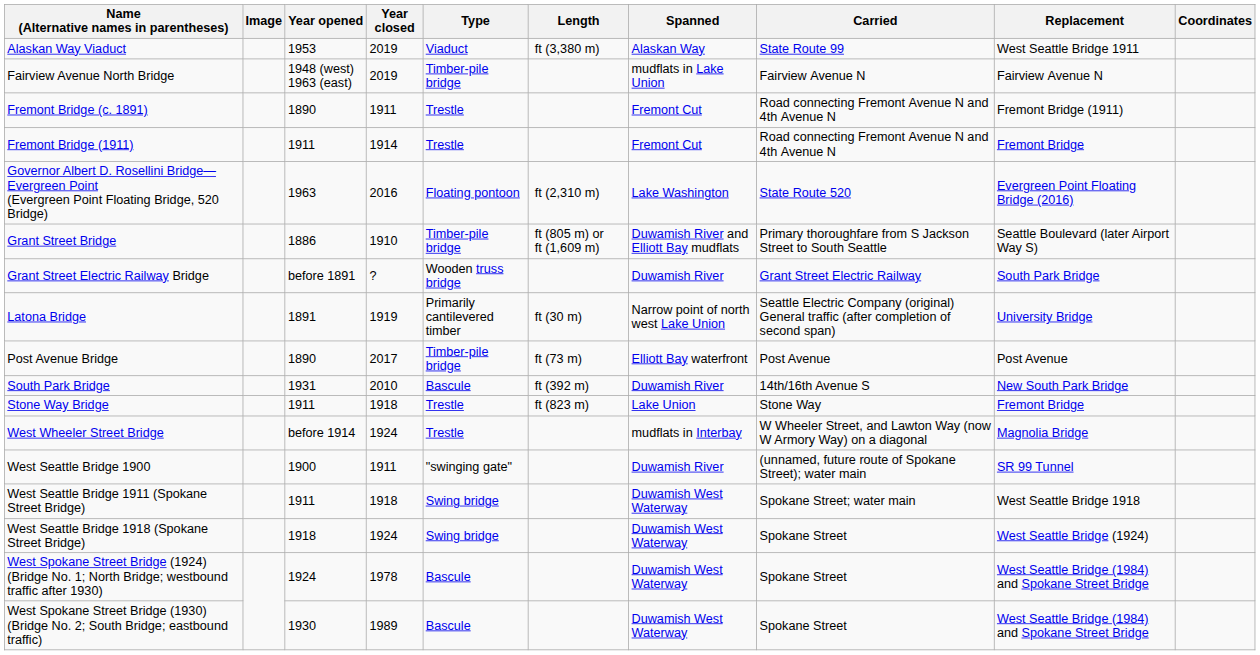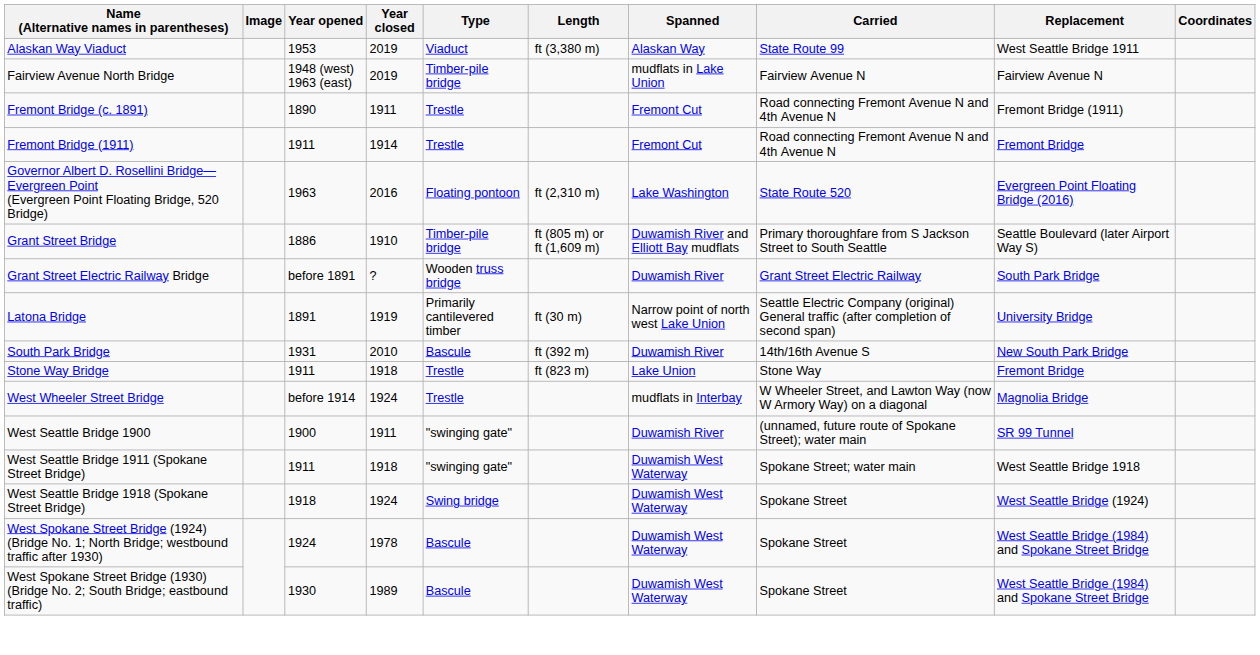- row: (63, 358)
(462, 501) Swing bridge -> (469, 467) "swinging gate"
